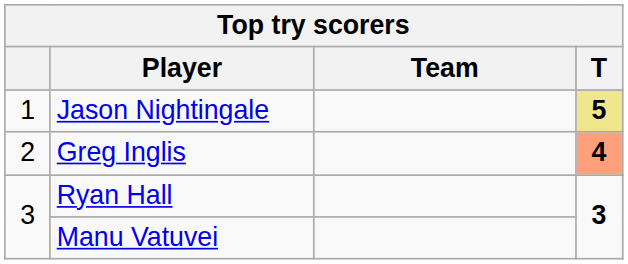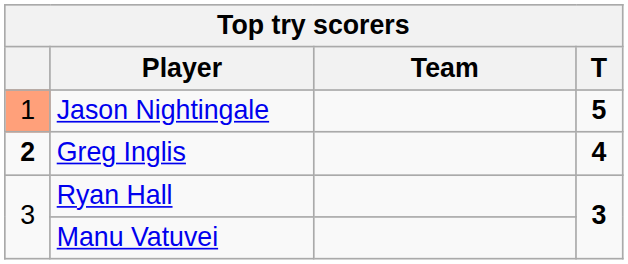(28, 110) no background -> (28, 110) lightsalmon background
(599, 110) khaki background -> (599, 110) no background
(28, 152) normal -> (28, 152) bold
(599, 152) lightsalmon background -> (599, 152) no background
